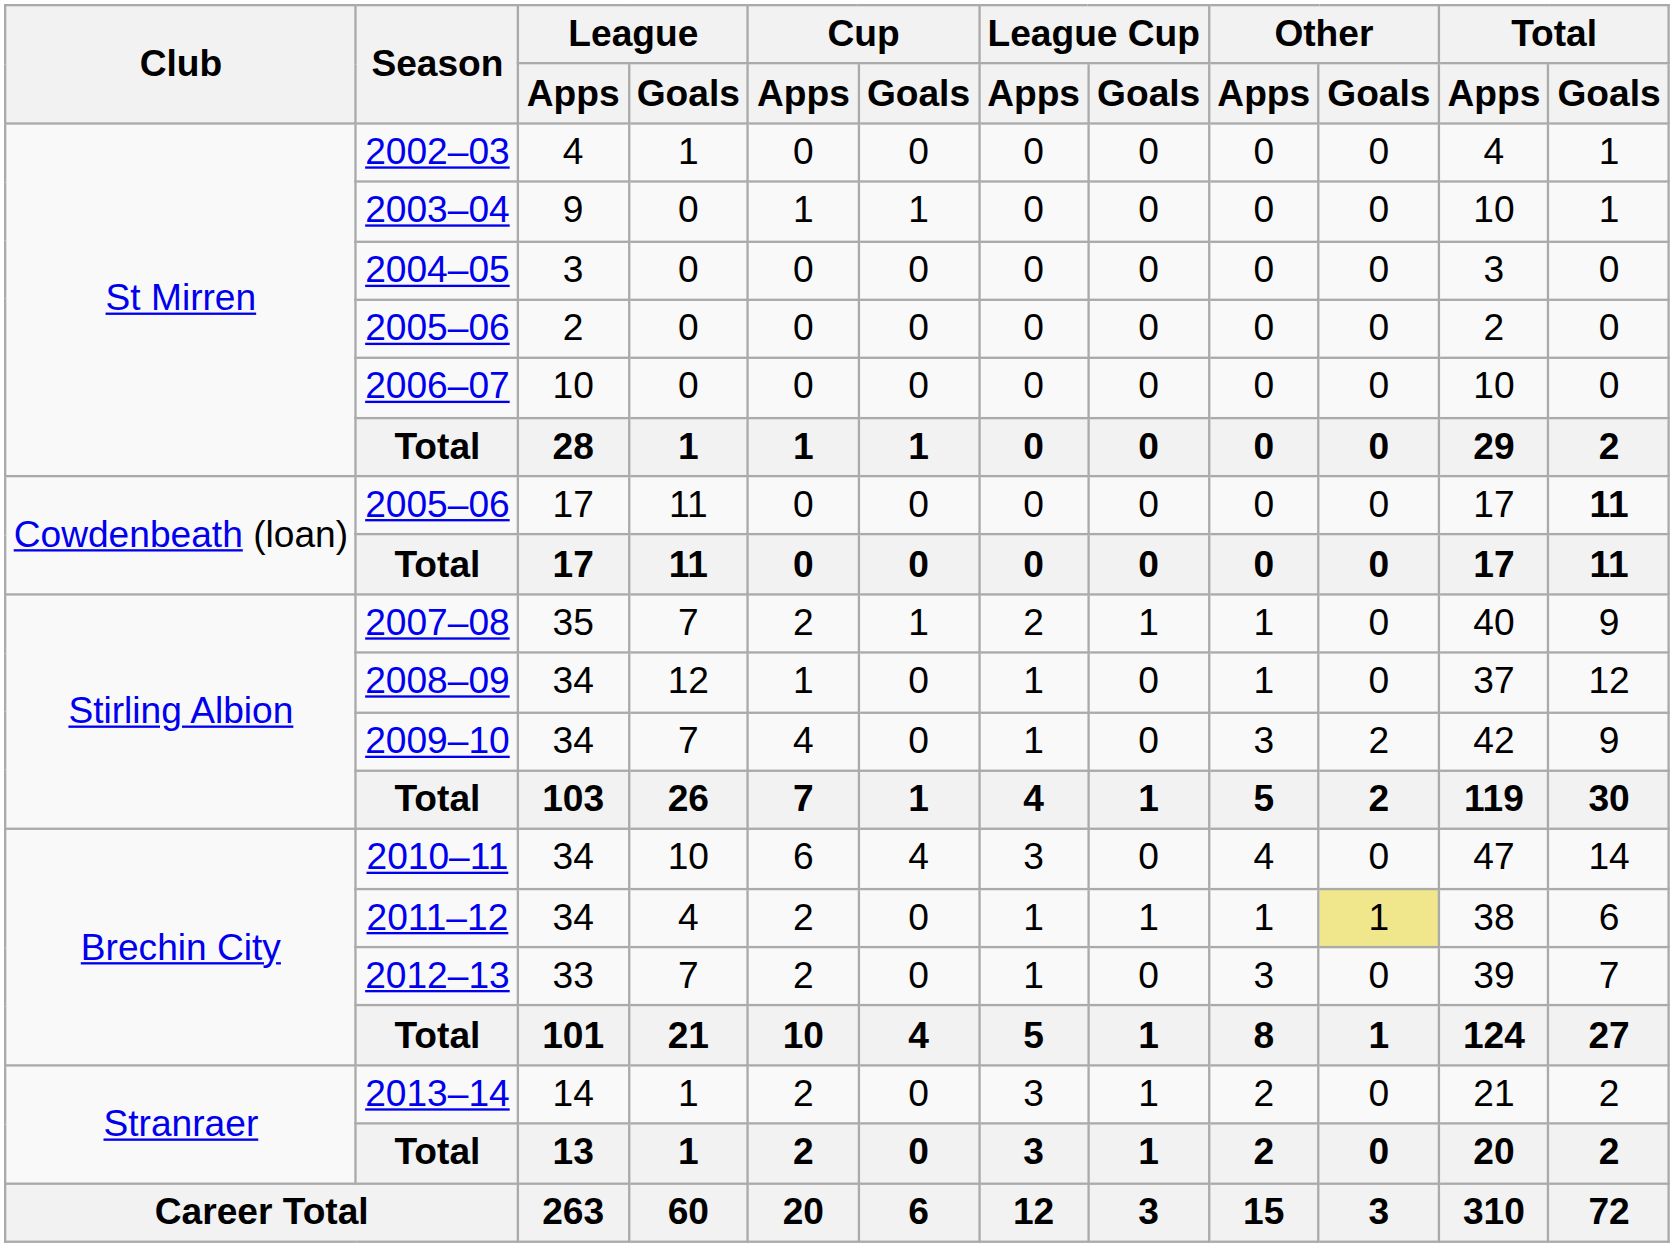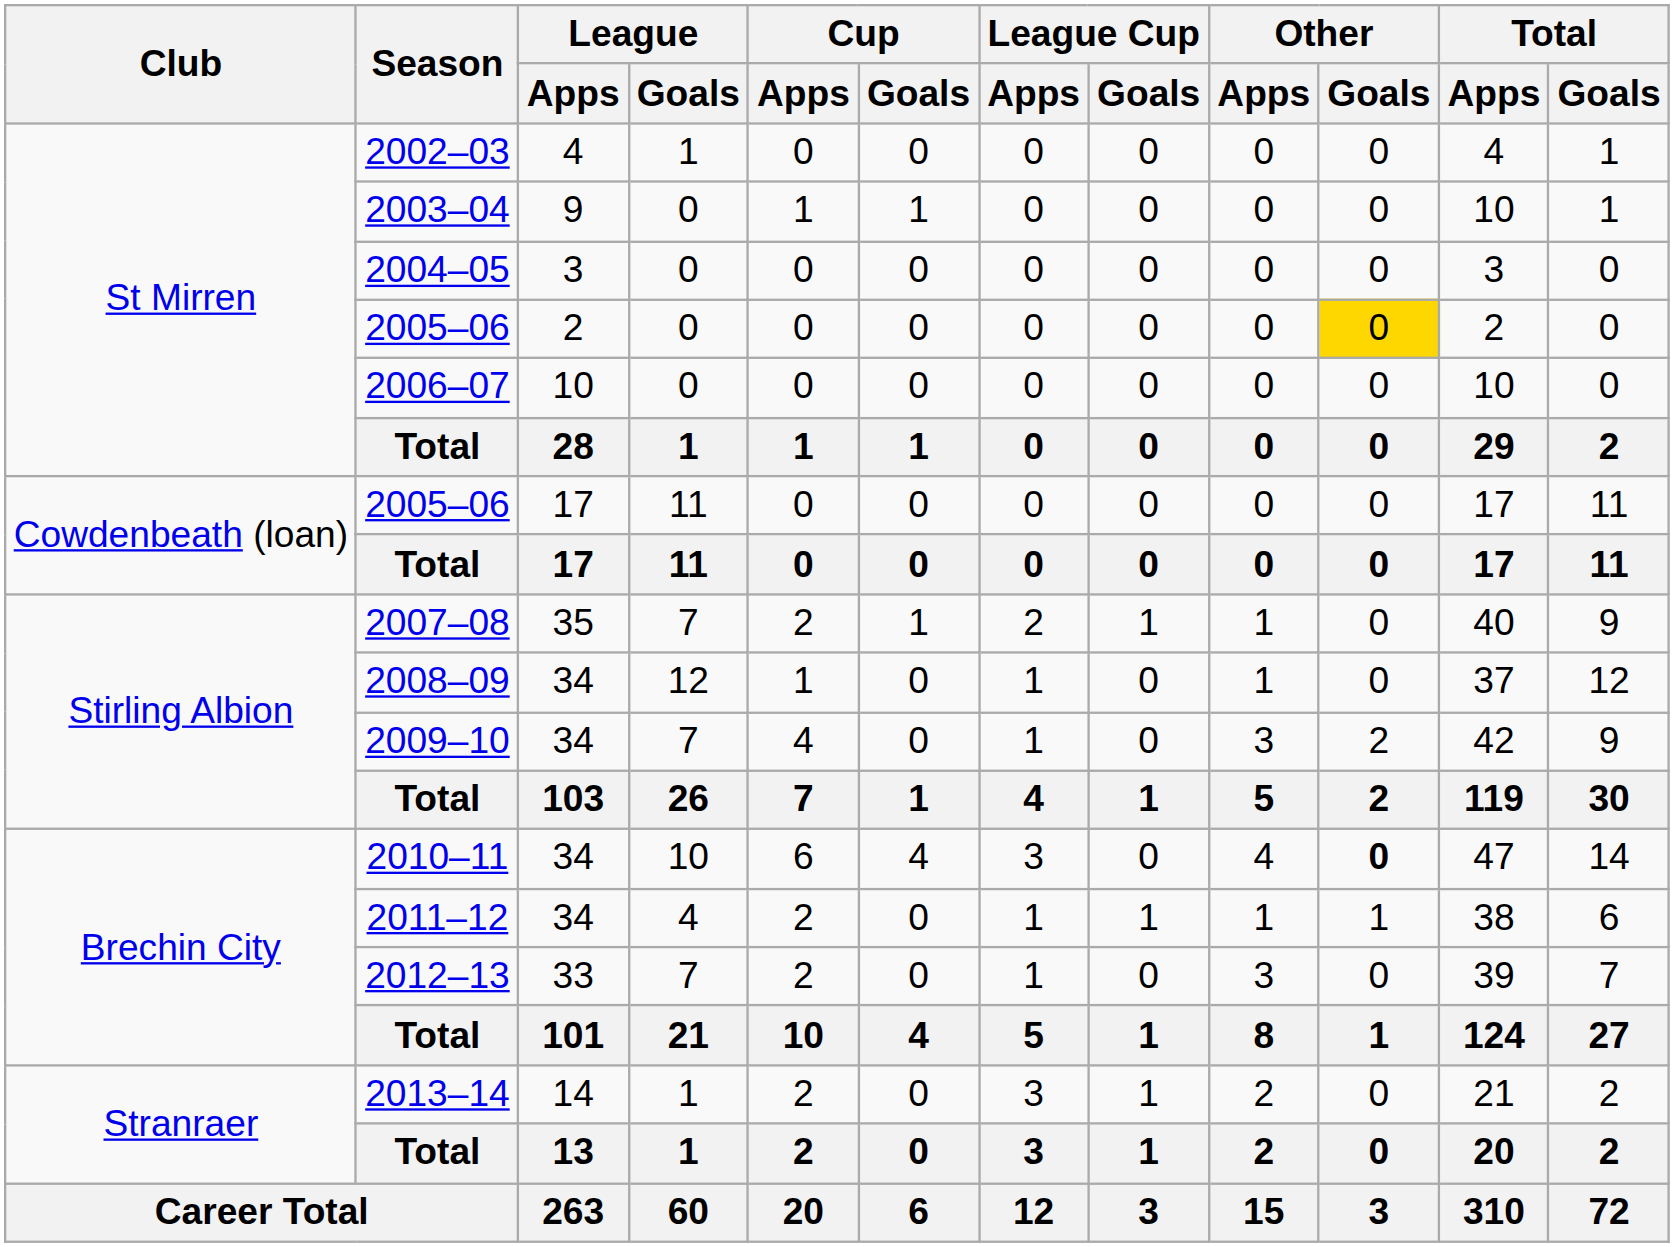(1379, 328) no background -> (1379, 328) gold background
(1609, 504) bold -> (1609, 504) normal
(1379, 858) normal -> (1379, 858) bold
(1379, 916) khaki background -> (1379, 916) no background
